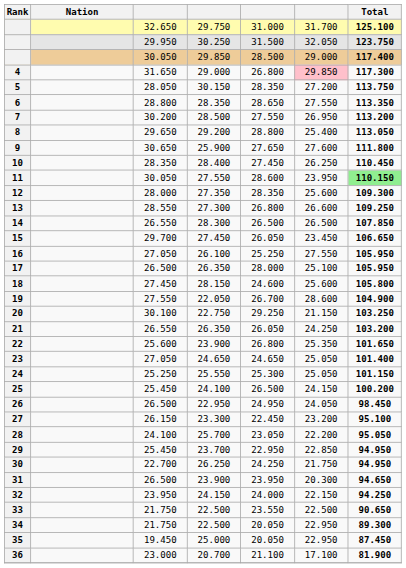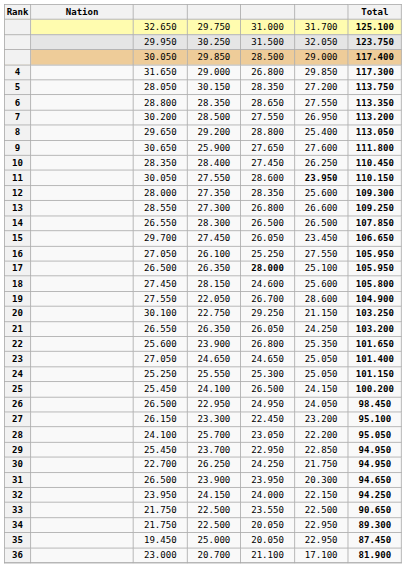(321, 72) pink background -> (321, 72) no background
(321, 178) normal -> (321, 178) bold
(375, 178) lightgreen background -> (375, 178) no background
(268, 269) normal -> (268, 269) bold
